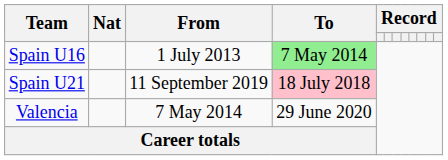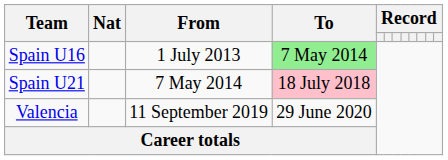(199, 83) 11 September 2019 -> (199, 83) 7 May 2014
(199, 112) 7 May 2014 -> (199, 112) 11 September 2019
